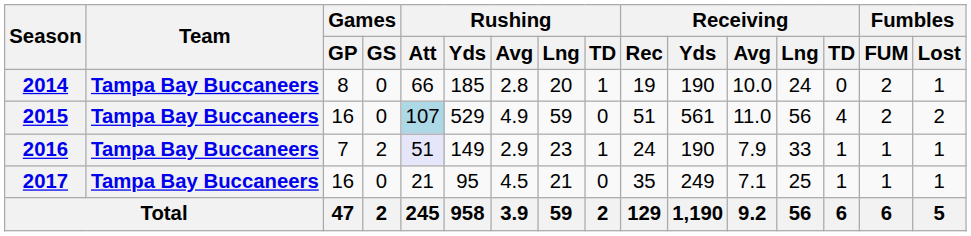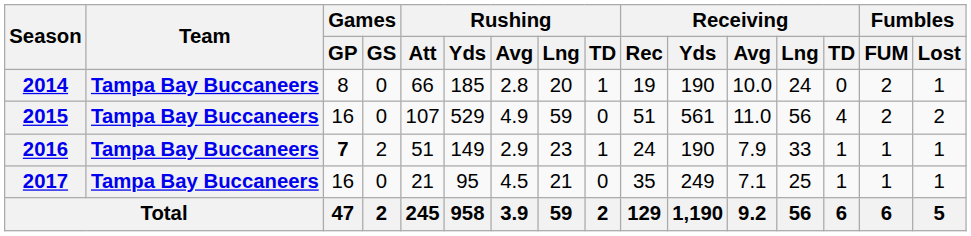(423, 117) lightblue background -> (423, 117) no background
(343, 149) normal -> (343, 149) bold
(423, 149) lavender background -> (423, 149) no background
